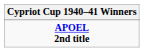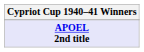(72, 33) no background -> (72, 33) lavender background
